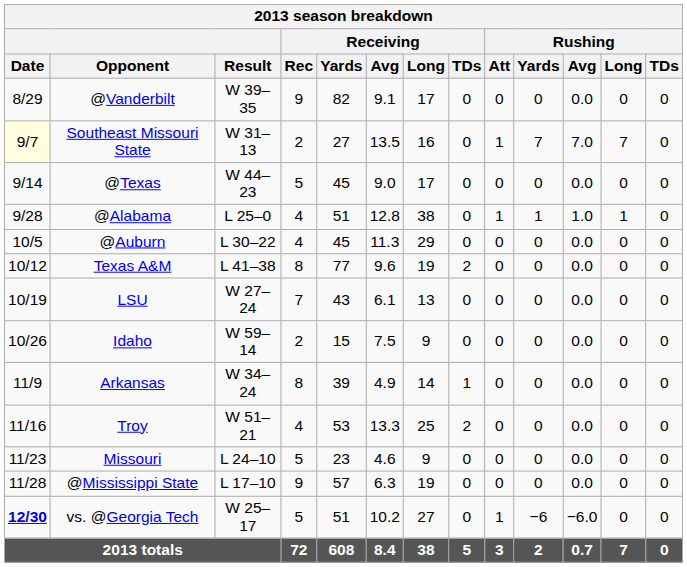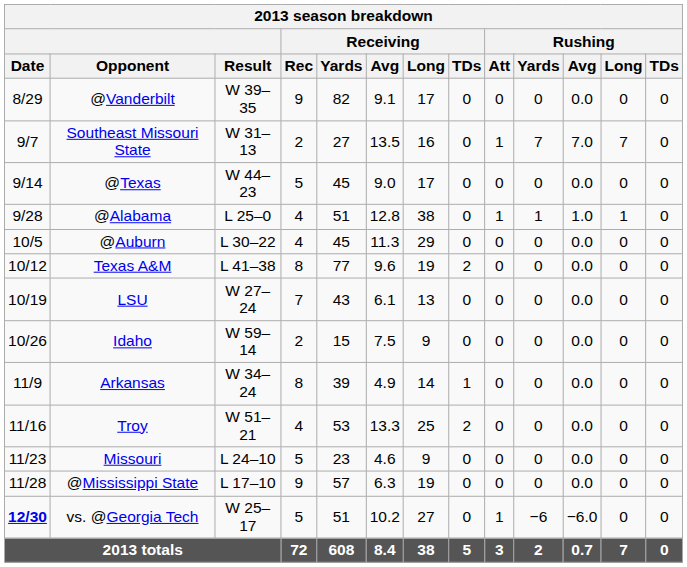(27, 141) lightyellow background -> (27, 141) no background
